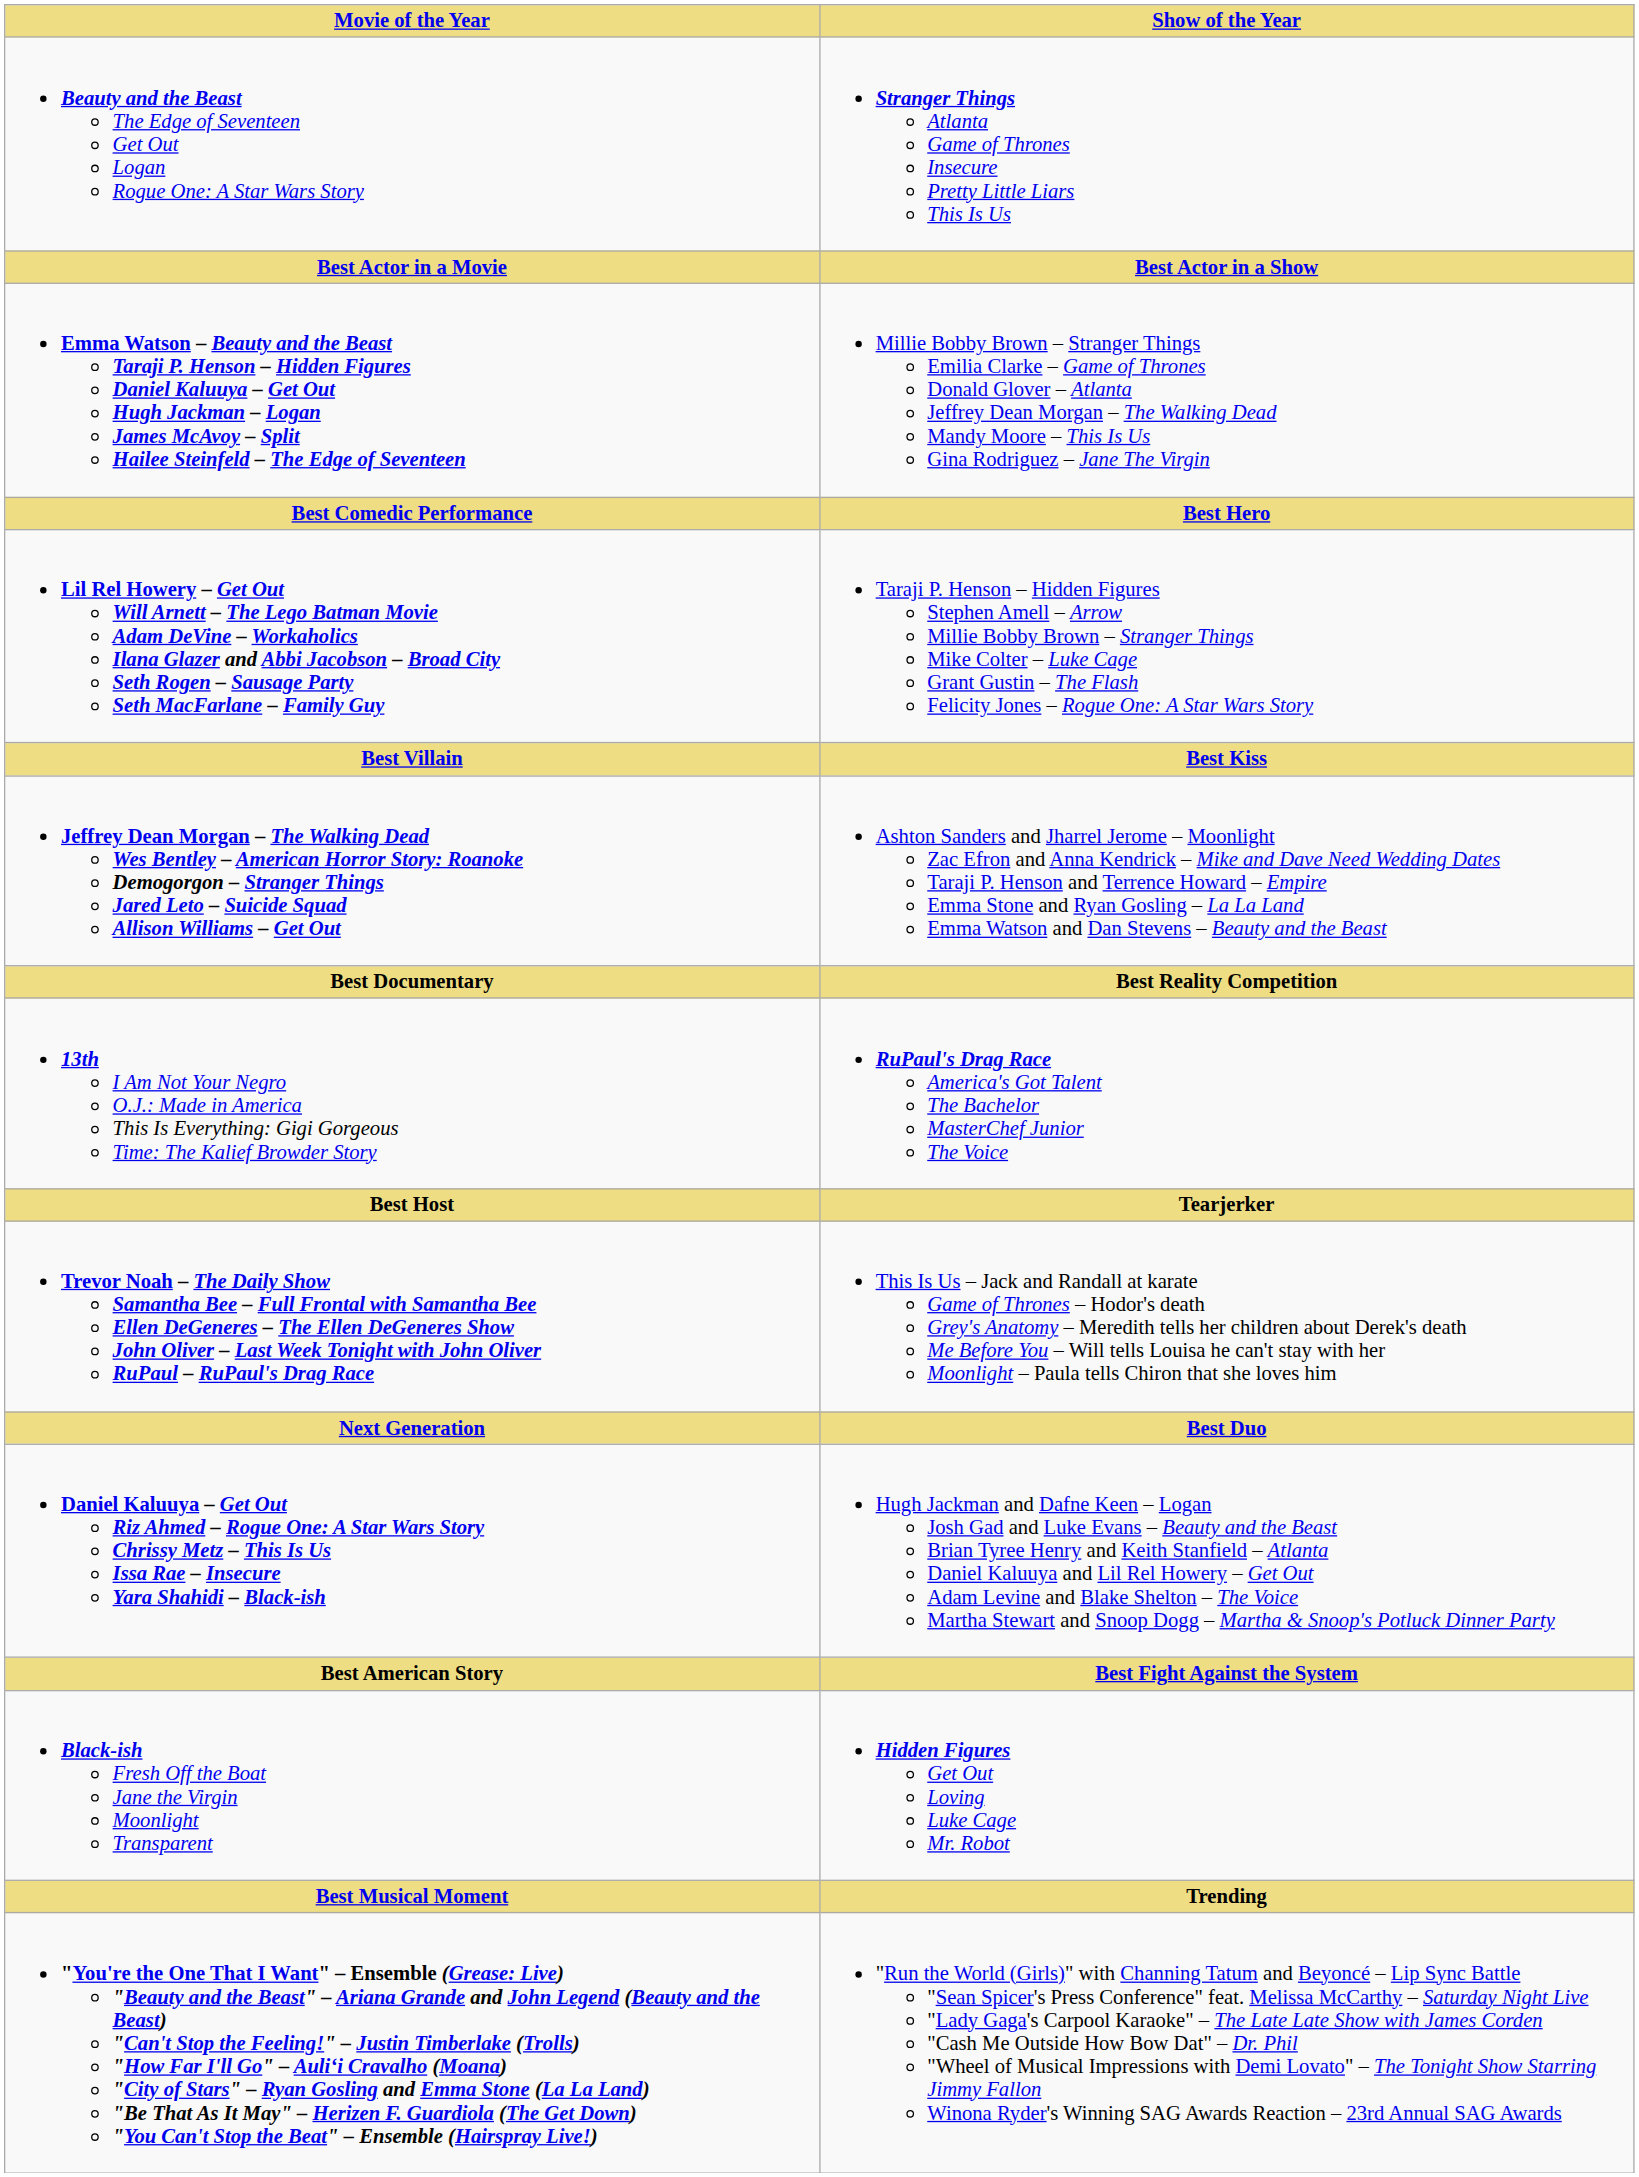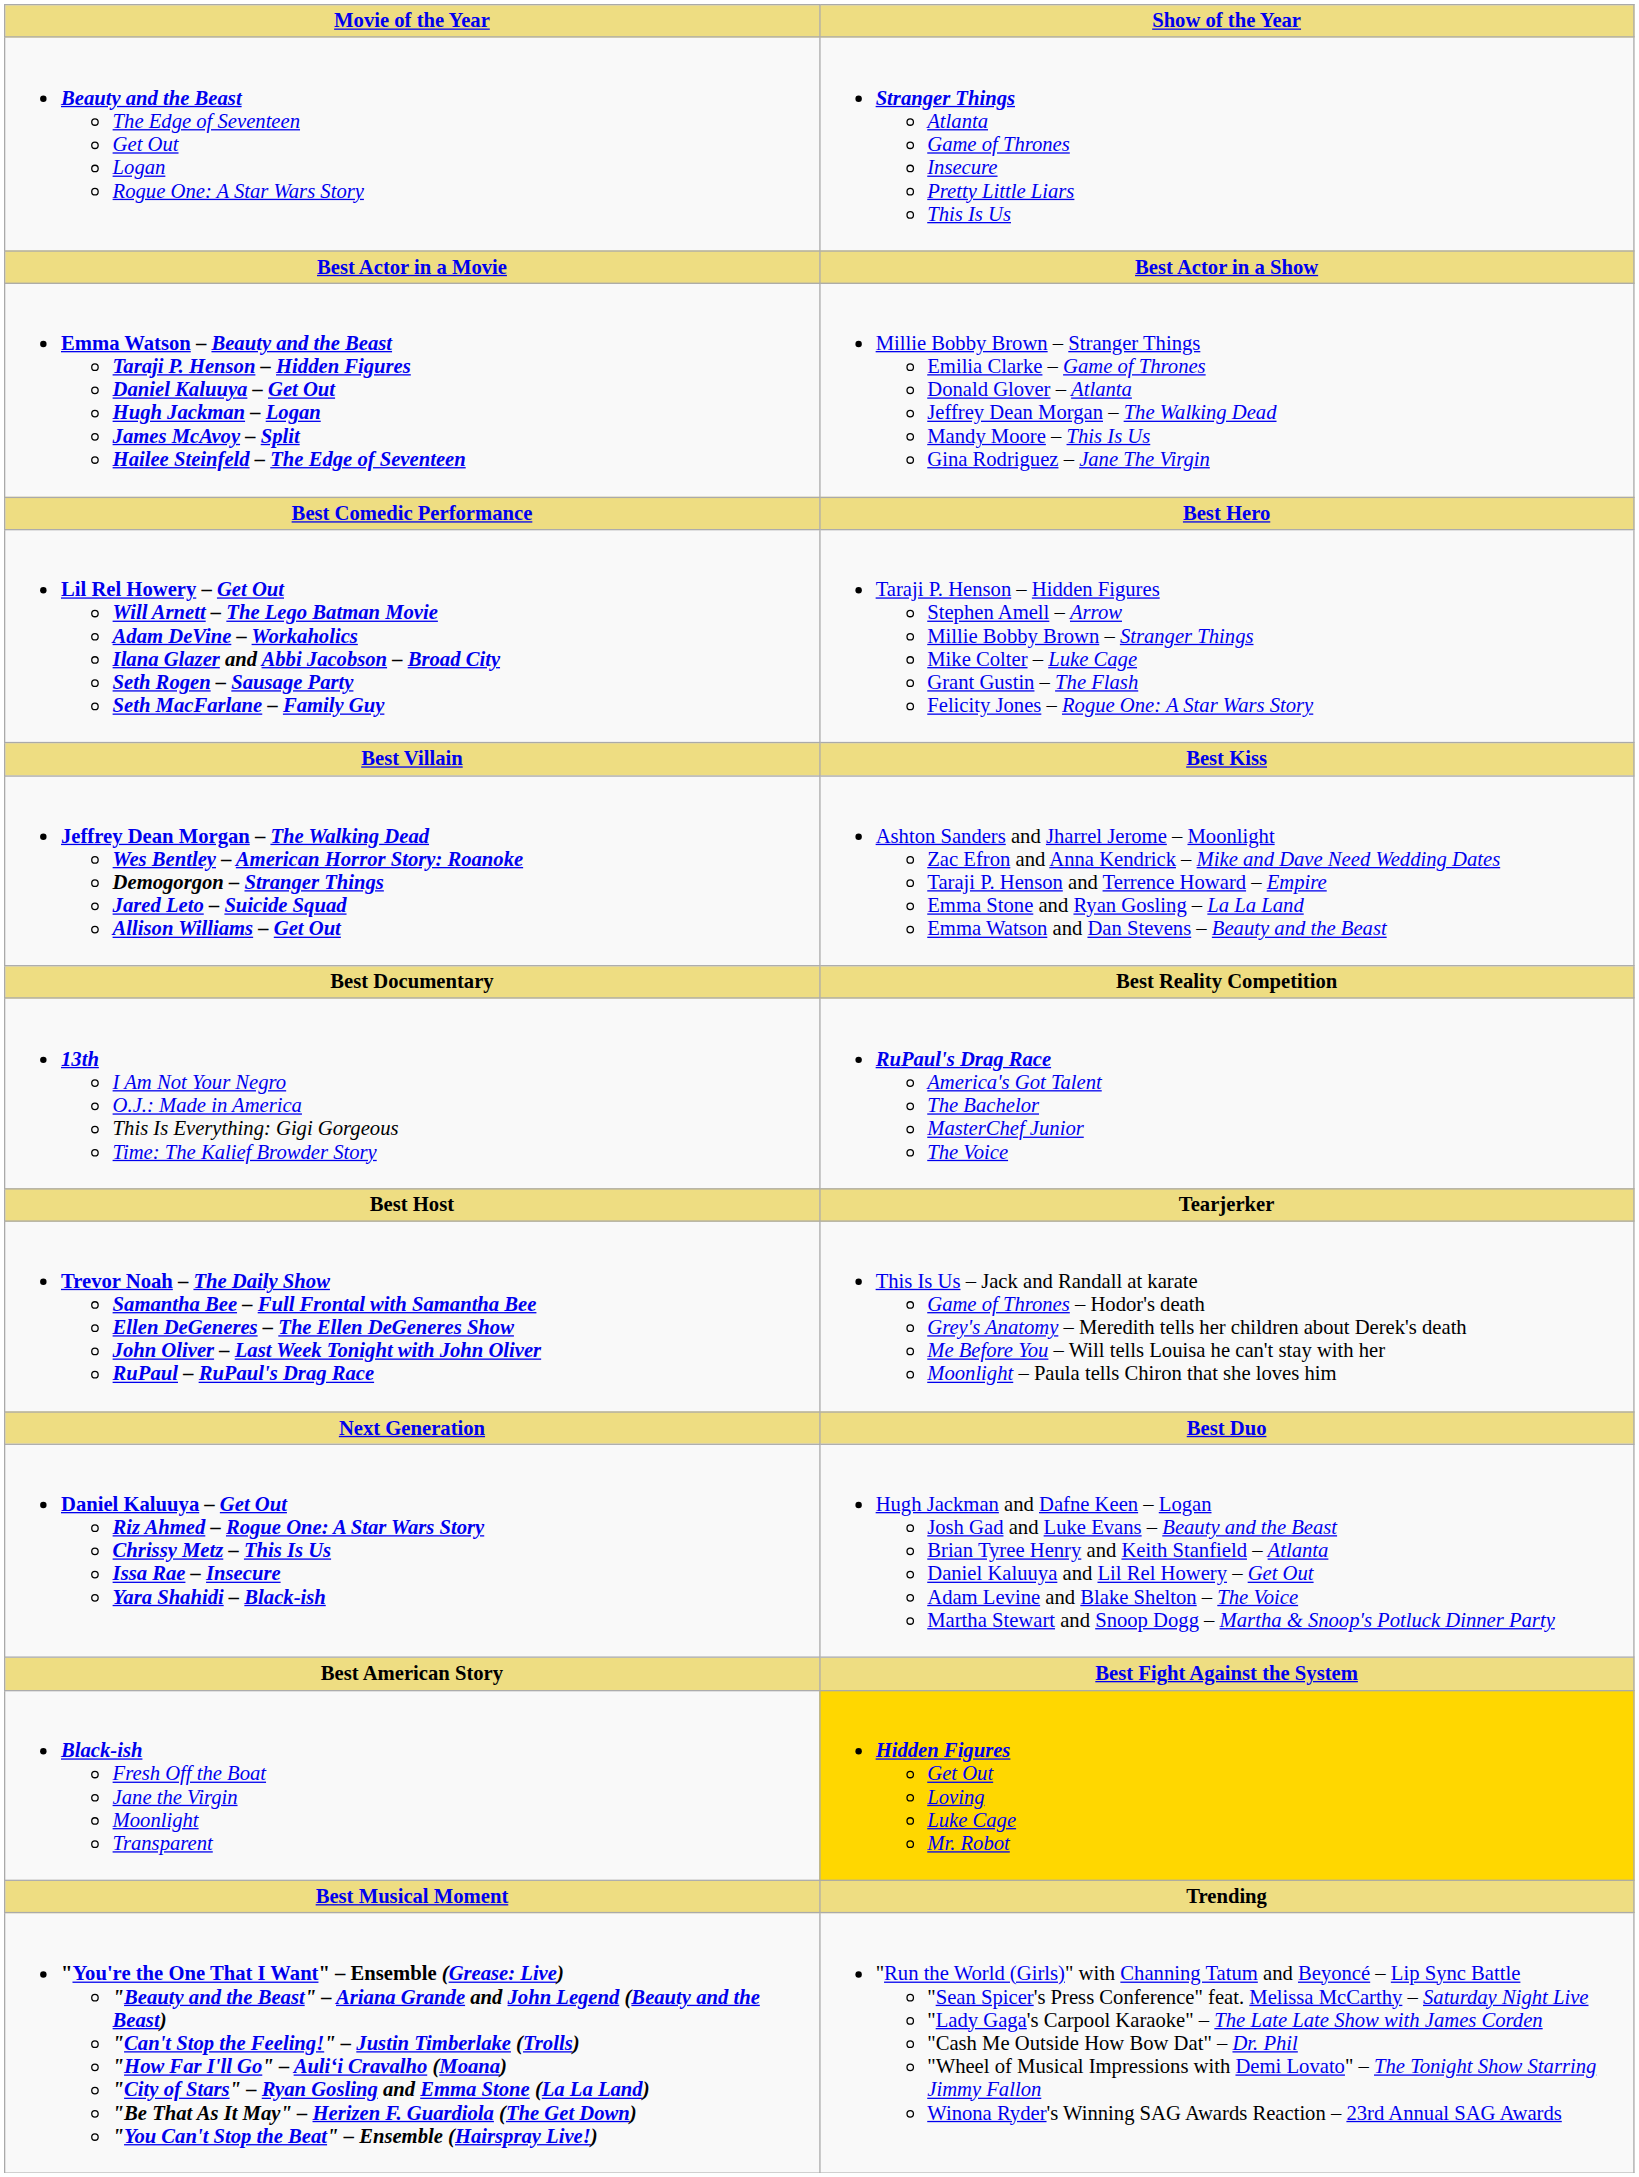(1227, 1797) no background -> (1227, 1797) gold background
